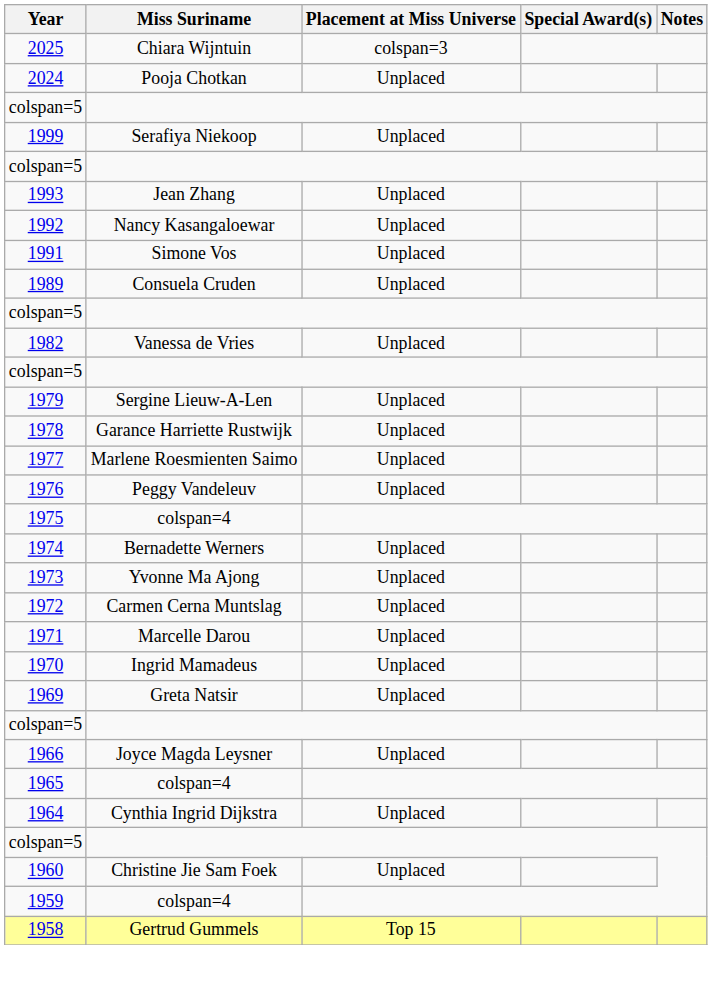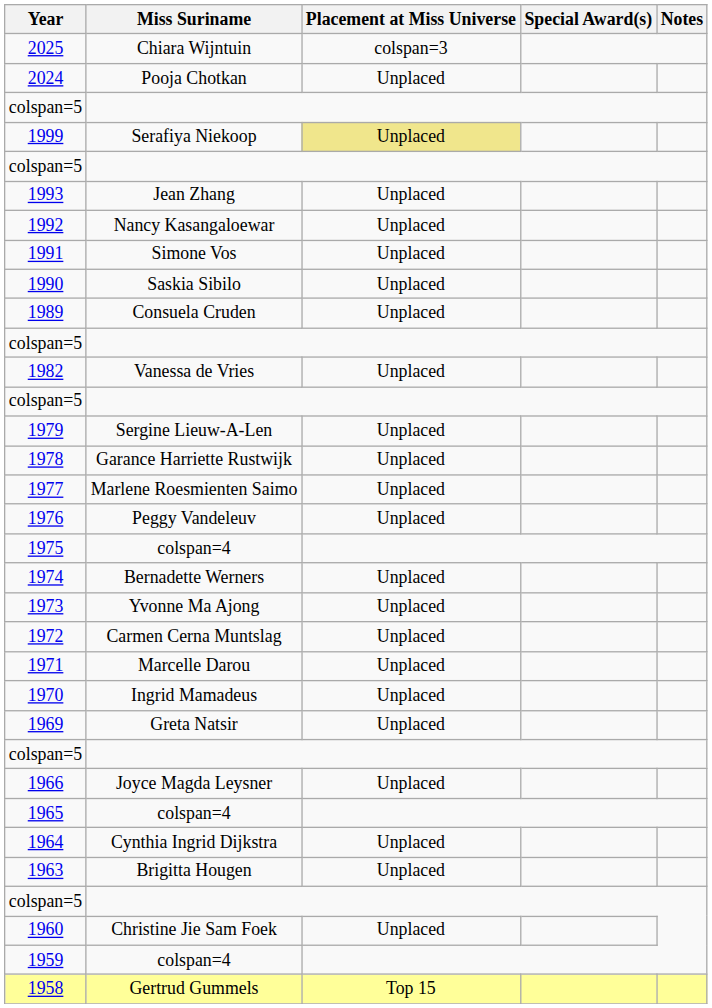(411, 136) no background -> (411, 136) khaki background
+ row: (46, 283)
+ row: (46, 871)
